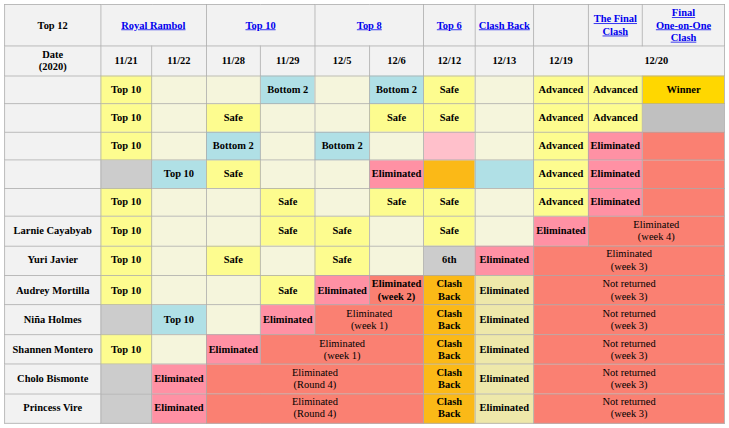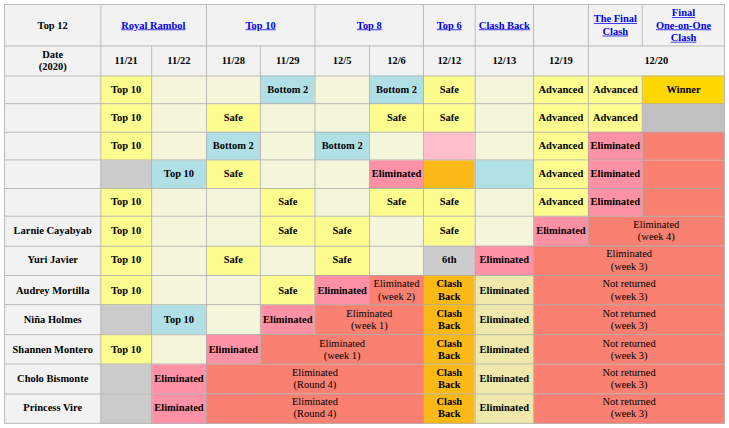(397, 289) bold -> (397, 289) normal
